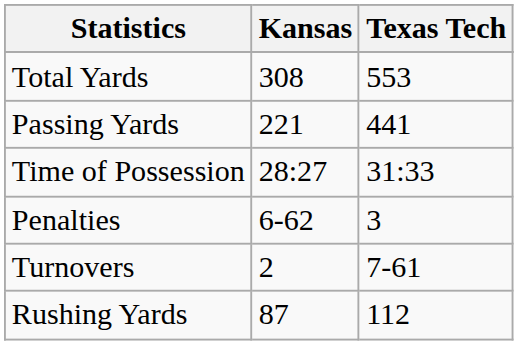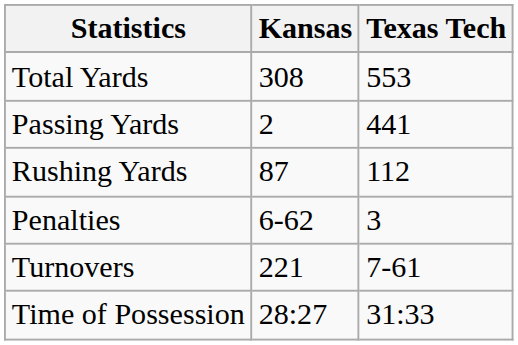(281, 123) 221 -> (266, 123) 2
rows swapped: (100, 314) <-> (128, 171)
(266, 266) 2 -> (281, 266) 221
